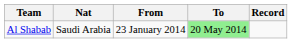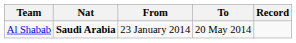(83, 29) normal -> (86, 29) bold
(218, 29) lightgreen background -> (223, 29) no background
